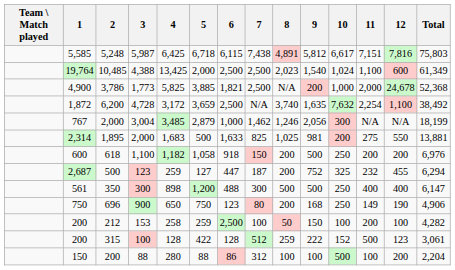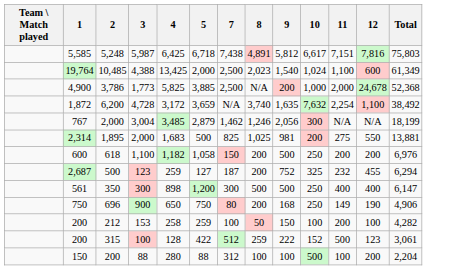- column: (231, 25)
